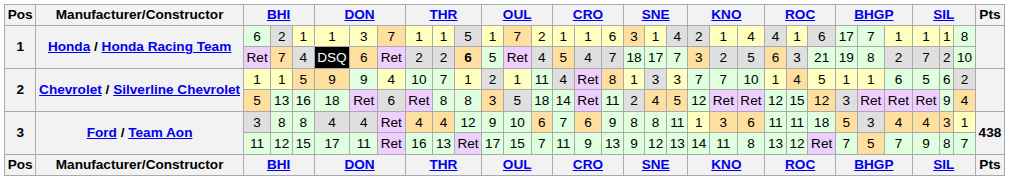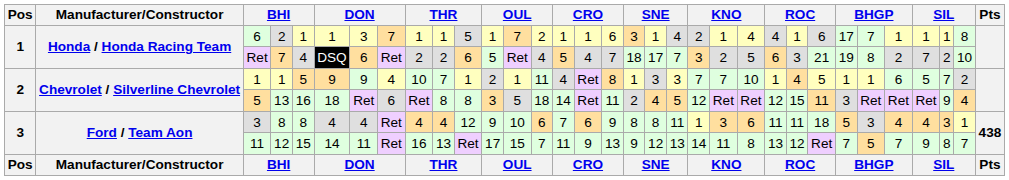(468, 58) bold -> (468, 58) normal
(947, 79) 6 -> (947, 79) 7
(822, 101) 12 -> (822, 101) 11
(332, 143) 17 -> (332, 143) 14
